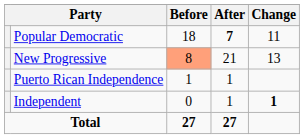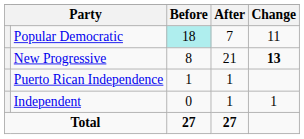(189, 36) no background -> (189, 36) paleturquoise background
(230, 36) bold -> (230, 36) normal
(189, 58) lightsalmon background -> (189, 58) no background
(274, 58) normal -> (274, 58) bold
(274, 101) bold -> (274, 101) normal
